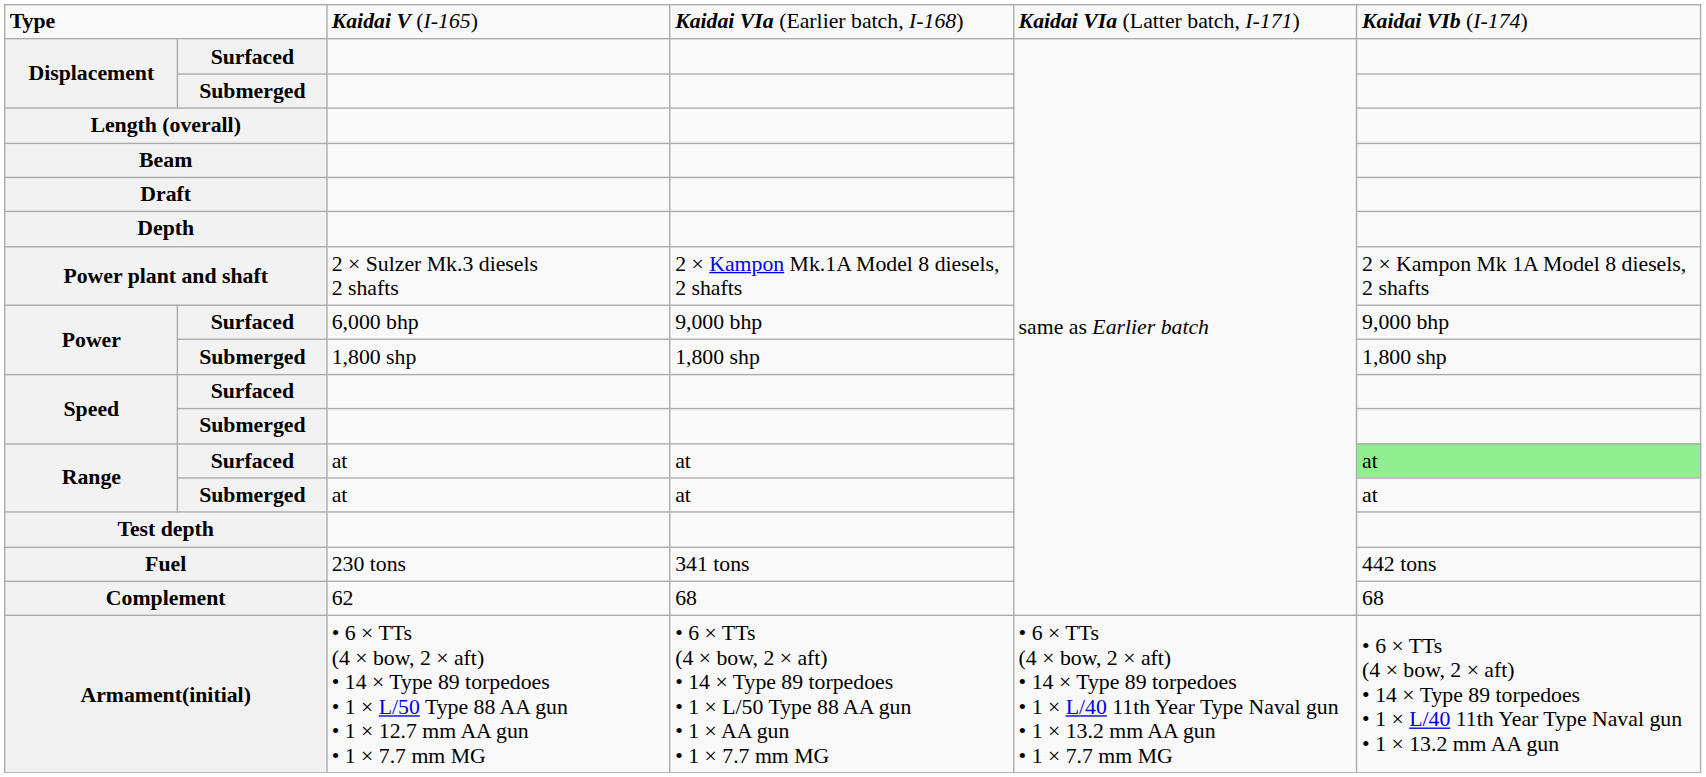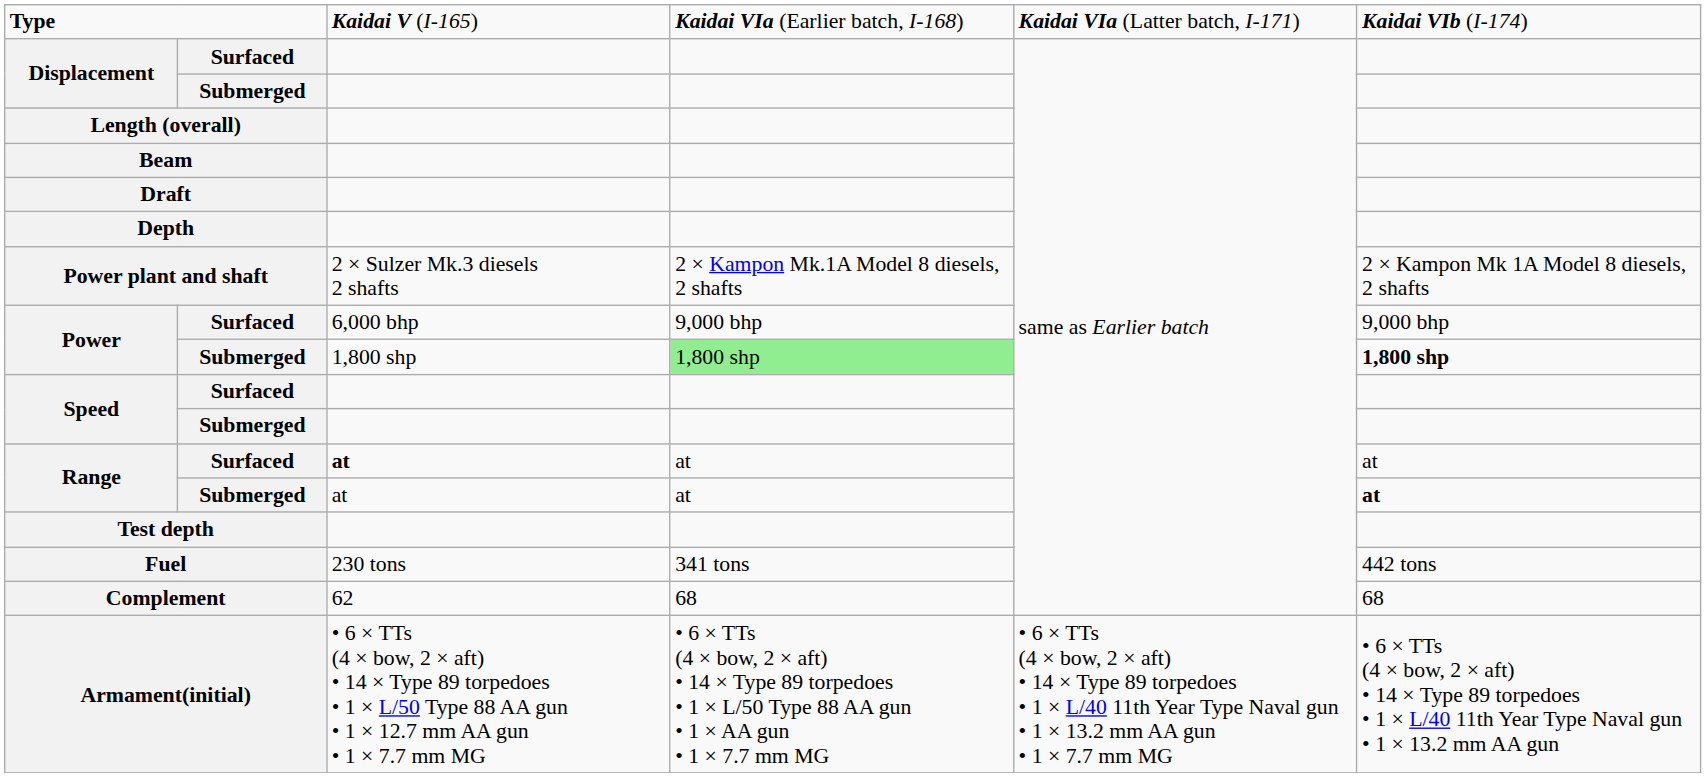(717, 356) no background -> (717, 356) lightgreen background
(1404, 356) normal -> (1406, 356) bold
(340, 460) normal -> (341, 460) bold
(1370, 460) lightgreen background -> (1370, 460) no background
(1370, 494) normal -> (1371, 494) bold
